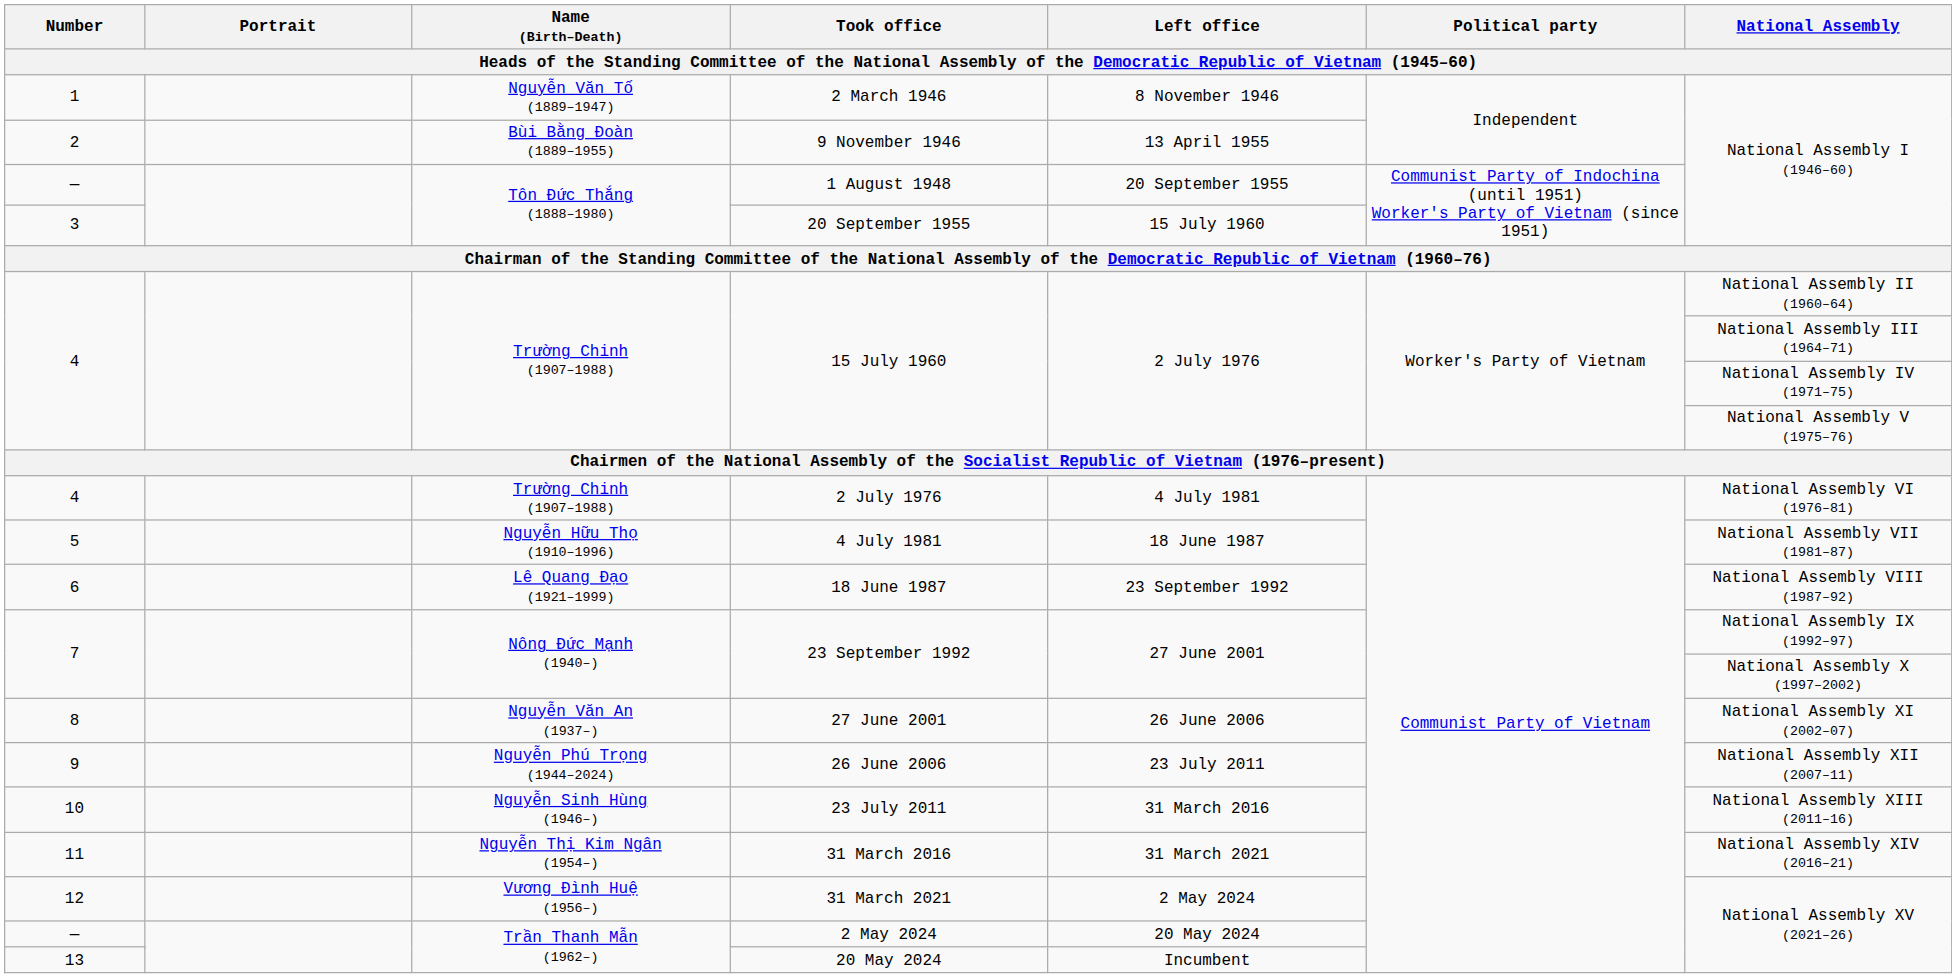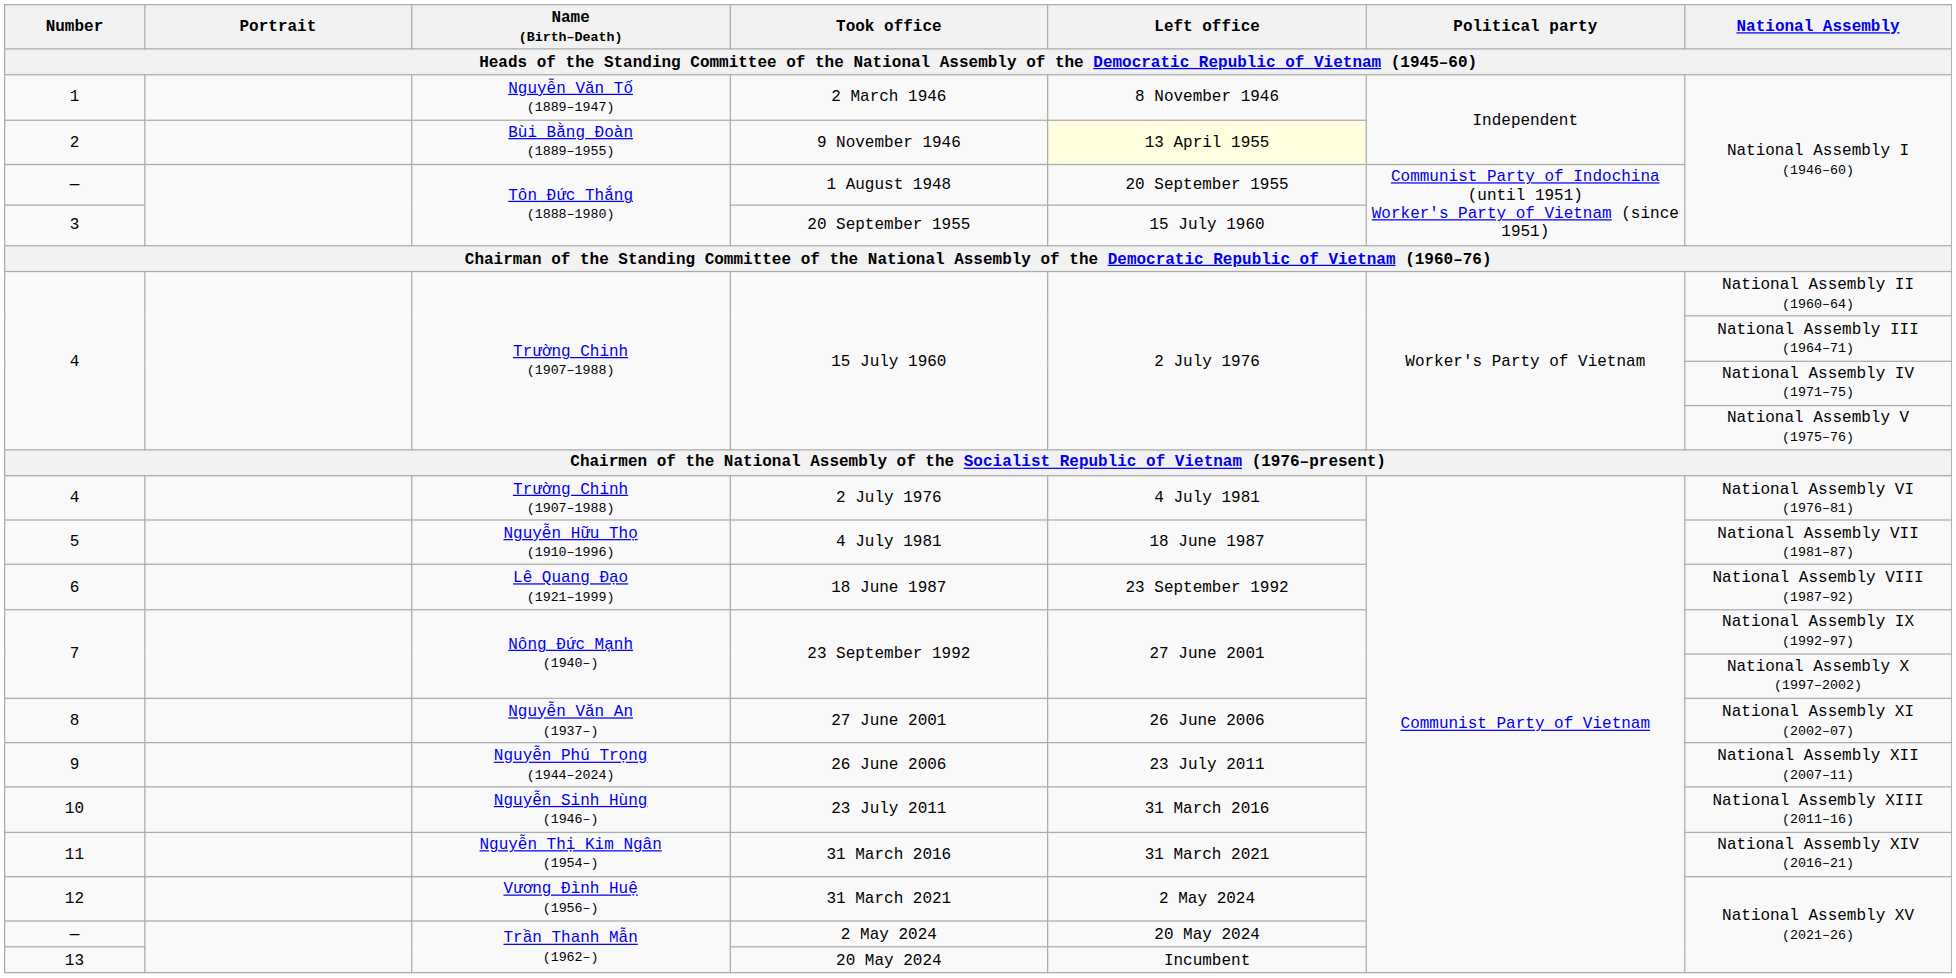(1207, 142) no background -> (1207, 142) lightyellow background
